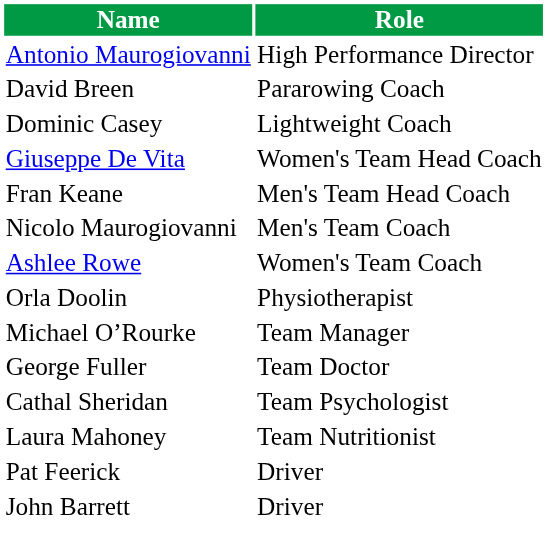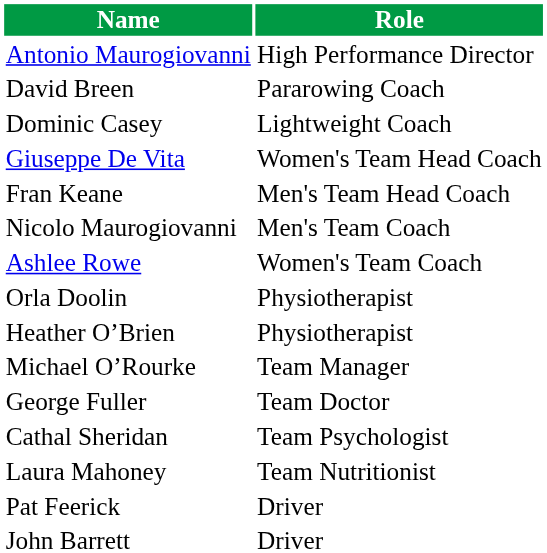+ row: (90, 332)
